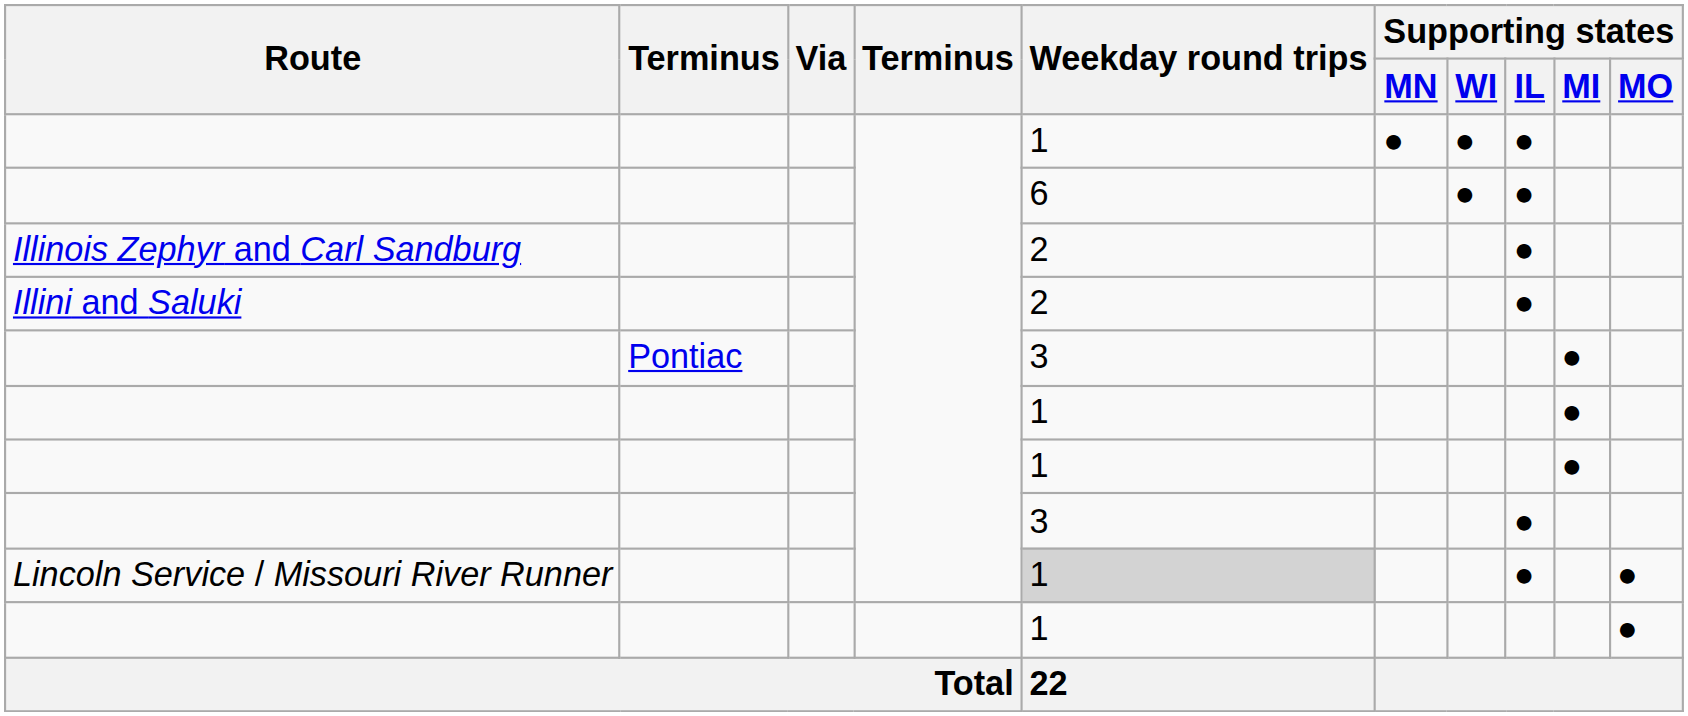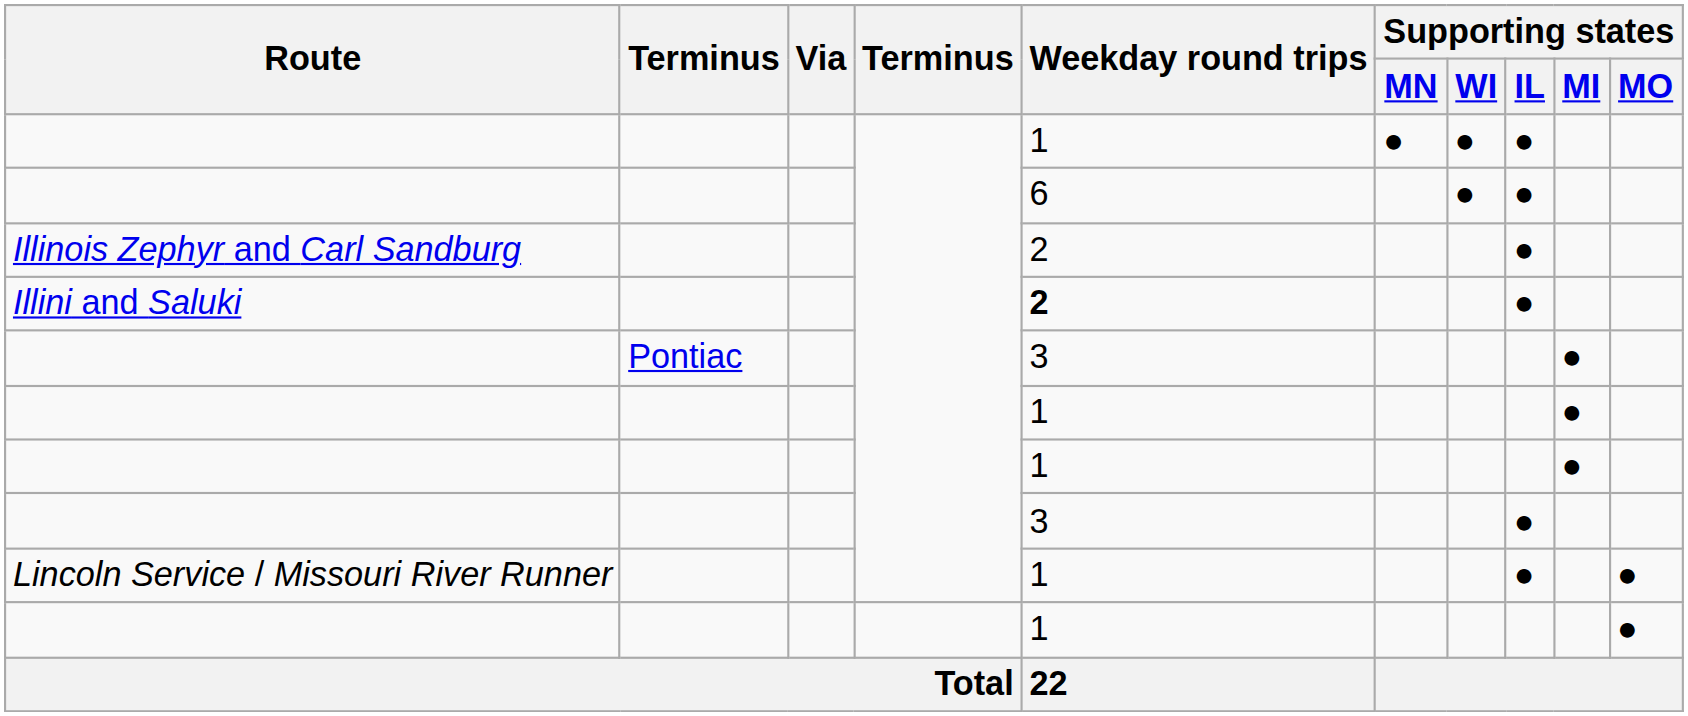(1039, 303) normal -> (1039, 303) bold
(1039, 574) lightgrey background -> (1039, 574) no background
